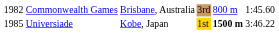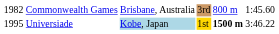(14, 23) 1985 -> (14, 23) 1995
(144, 23) no background -> (144, 23) lightblue background
